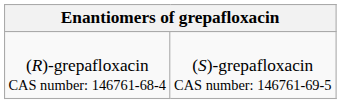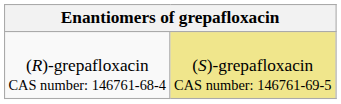(253, 74) no background -> (253, 74) khaki background
